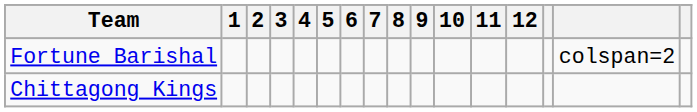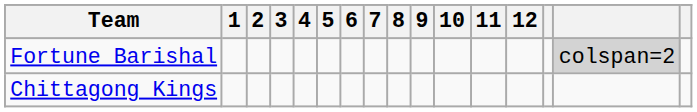(617, 56) no background -> (617, 56) lightgrey background
